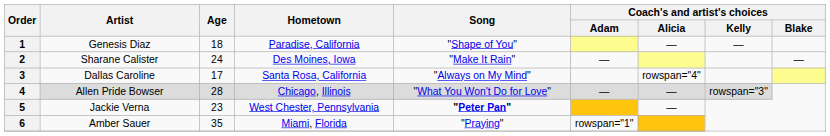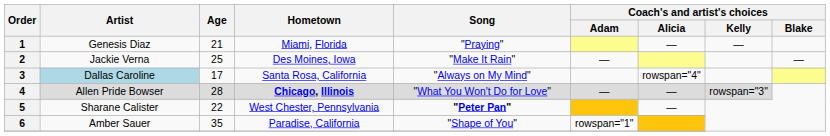(217, 44) 18 -> (217, 44) 21
(314, 44) Paradise, California -> (314, 44) Miami, Florida
(482, 44) "Shape of You" -> (482, 44) "Praying"
(120, 60) Sharane Calister -> (120, 60) Jackie Verna
(217, 60) 24 -> (217, 60) 25
(120, 76) no background -> (120, 76) lightblue background
(314, 91) normal -> (314, 91) bold
(120, 107) Jackie Verna -> (120, 107) Sharane Calister
(217, 107) 23 -> (217, 107) 22
(314, 123) Miami, Florida -> (314, 123) Paradise, California
(482, 123) "Praying" -> (482, 123) "Shape of You"
